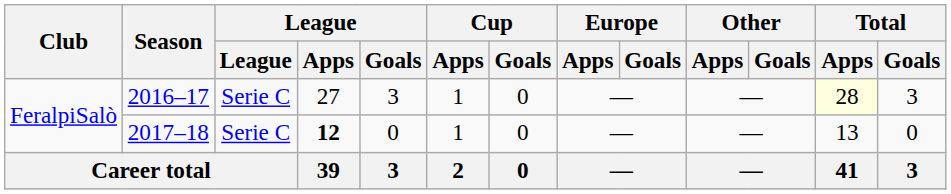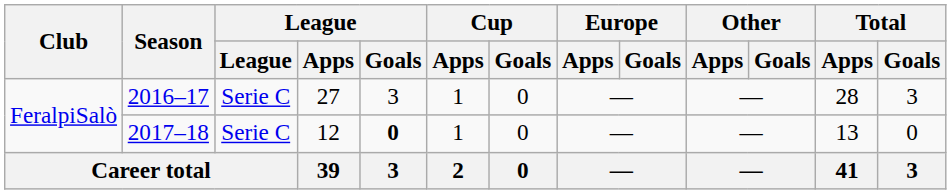(847, 96) lightyellow background -> (847, 96) no background
(328, 133) bold -> (328, 133) normal
(393, 133) normal -> (393, 133) bold
